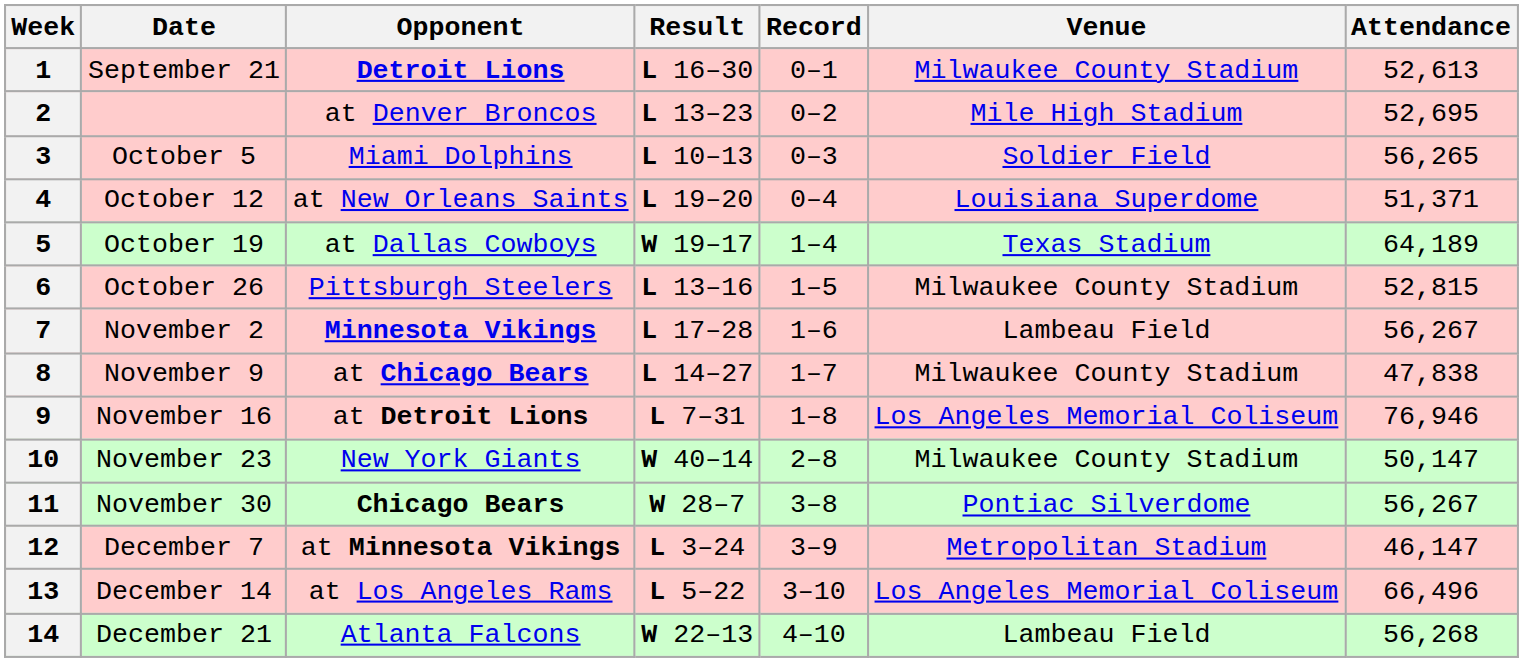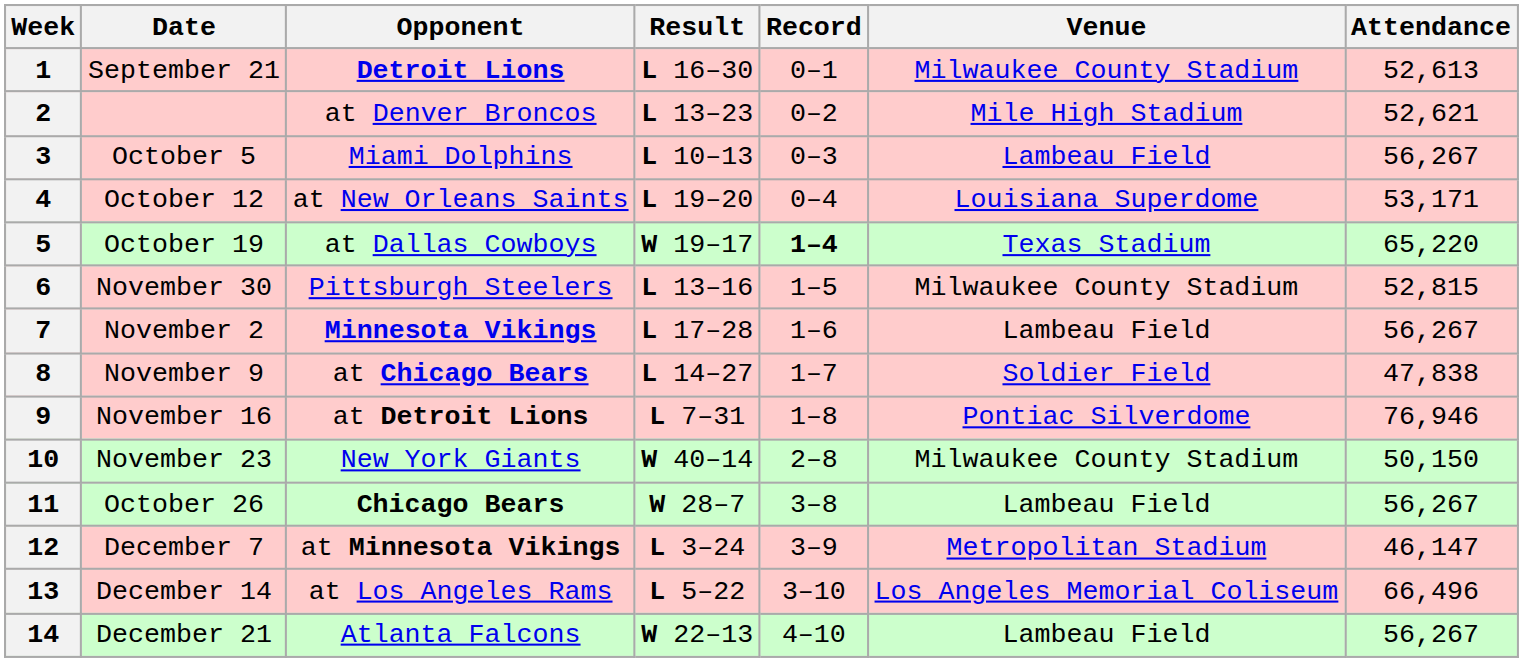(1431, 114) 52,695 -> (1431, 114) 52,621
(1106, 157) Soldier Field -> (1106, 157) Lambeau Field
(1431, 157) 56,265 -> (1431, 157) 56,267
(1431, 200) 51,371 -> (1431, 200) 53,171
(814, 244) normal -> (814, 244) bold
(1431, 244) 64,189 -> (1431, 244) 65,220
(184, 287) October 26 -> (184, 287) November 30
(1106, 374) Milwaukee County Stadium -> (1106, 374) Soldier Field
(1106, 418) Los Angeles Memorial Coliseum -> (1106, 418) Pontiac Silverdome
(1431, 461) 50,147 -> (1431, 461) 50,150
(184, 505) November 30 -> (184, 505) October 26
(1106, 505) Pontiac Silverdome -> (1106, 505) Lambeau Field
(1431, 635) 56,268 -> (1431, 635) 56,267
